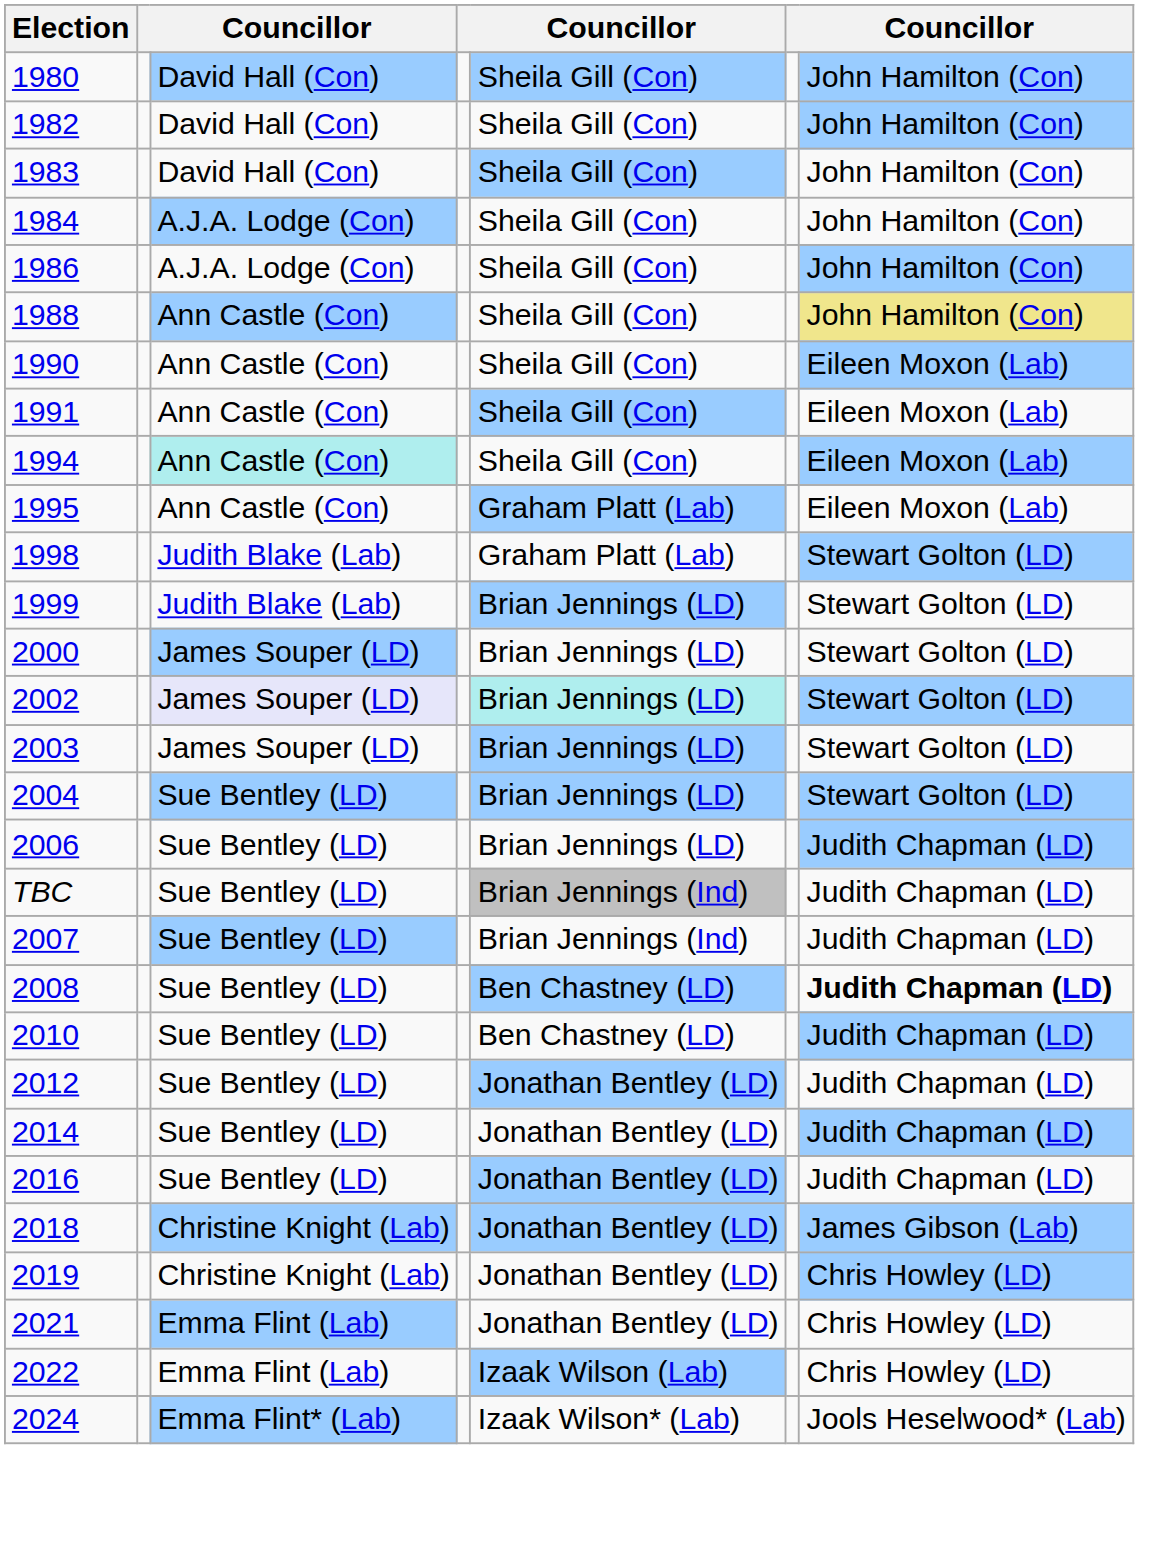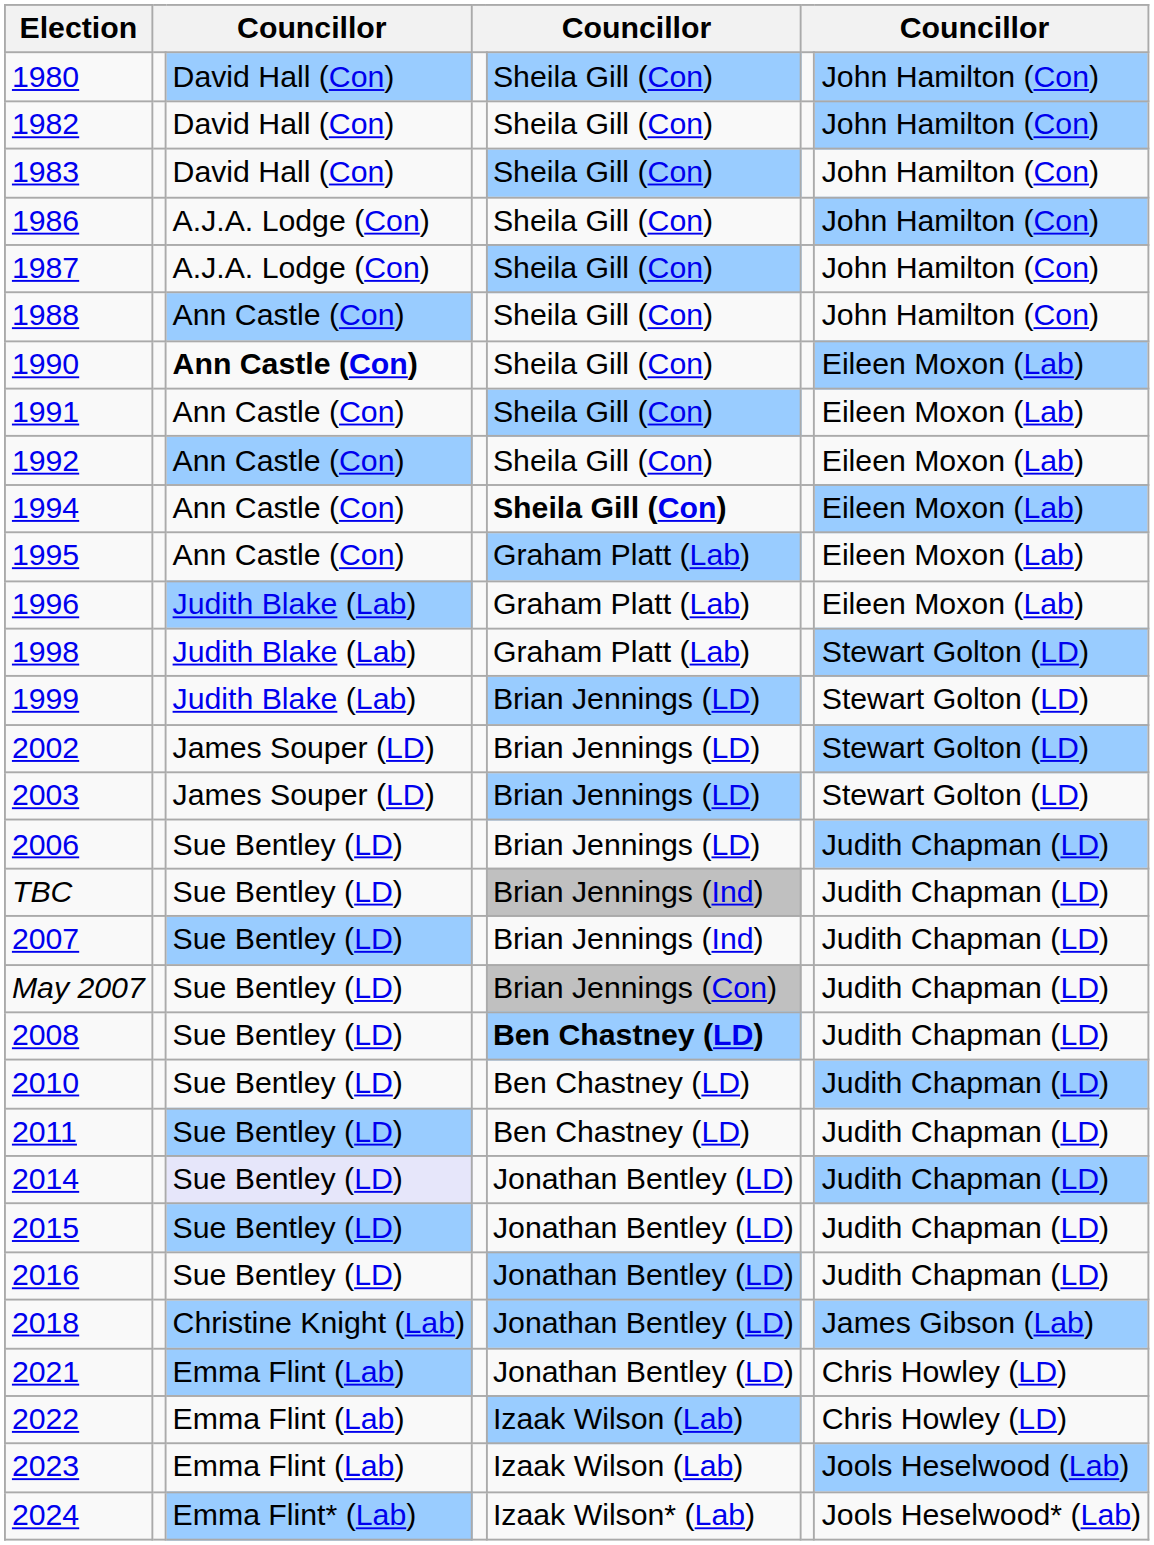- row: (46, 220)
+ row: (46, 268)
(945, 316) khaki background -> (960, 316) no background
(273, 364) normal -> (295, 364) bold
+ row: (46, 460)
(273, 460) paleturquoise background -> (289, 508) no background
(588, 460) normal -> (610, 508) bold
+ row: (46, 603)
- row: (46, 651)
(289, 699) lavender background -> (304, 747) no background
(611, 699) paleturquoise background -> (627, 747) no background
- row: (46, 795)
+ row: (78, 987)
(606, 987) normal -> (628, 1035) bold
(959, 987) bold -> (965, 1035) normal
+ row: (44, 1131)
- row: (46, 1083)
(273, 1131) no background -> (288, 1179) lavender background
+ row: (46, 1227)
- row: (46, 1275)
+ row: (46, 1467)
